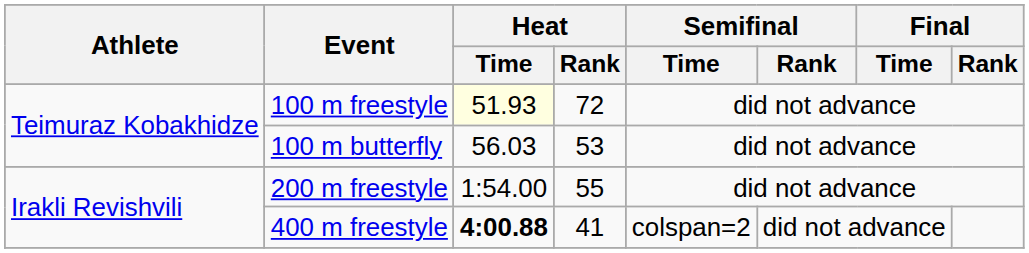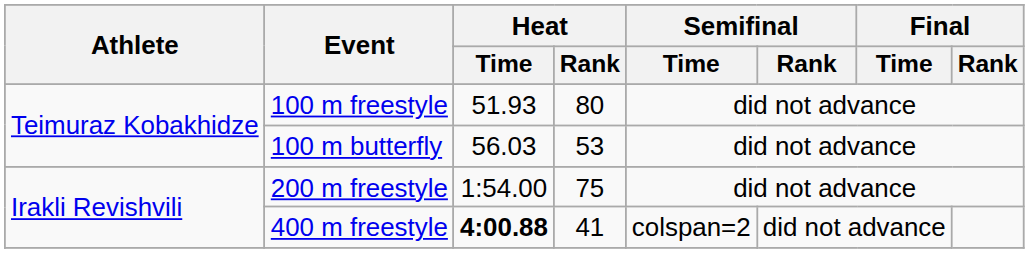(504, 105) lightyellow background -> (504, 105) no background
(590, 105) 72 -> (590, 105) 80
(590, 187) 55 -> (590, 187) 75
